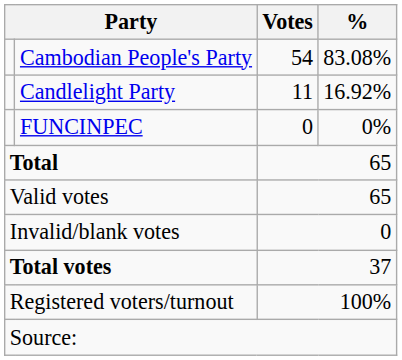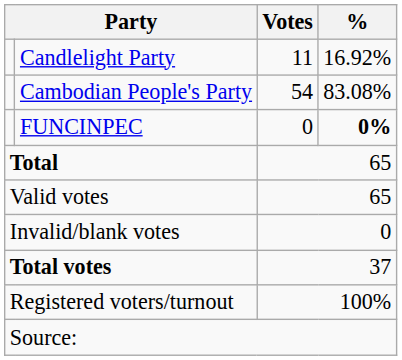rows swapped: (136, 57) <-> (98, 92)
(377, 127) normal -> (375, 127) bold
